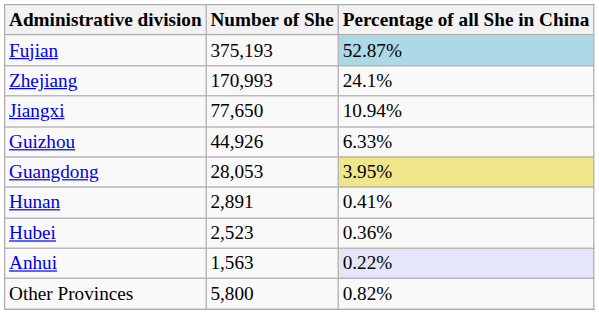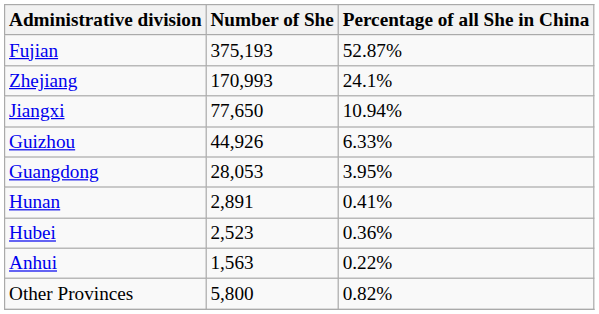(372, 50) lightblue background -> (372, 50) no background
(367, 171) khaki background -> (367, 171) no background
(367, 263) lavender background -> (367, 263) no background
